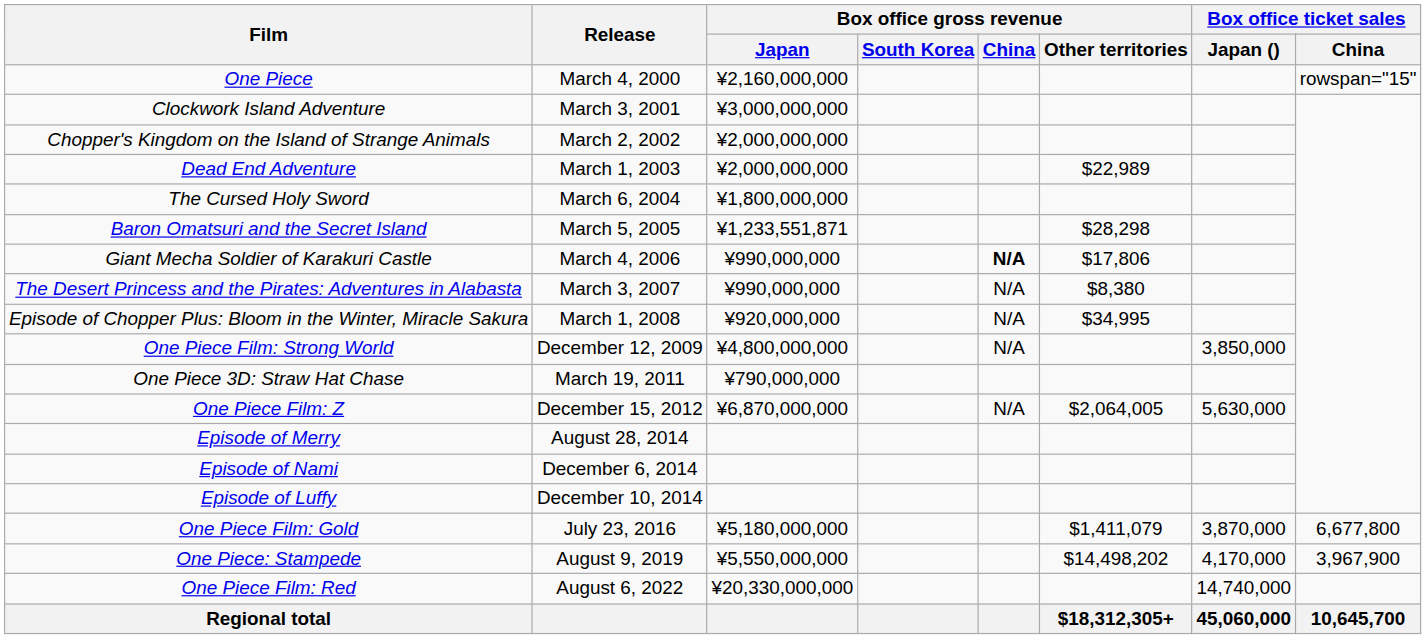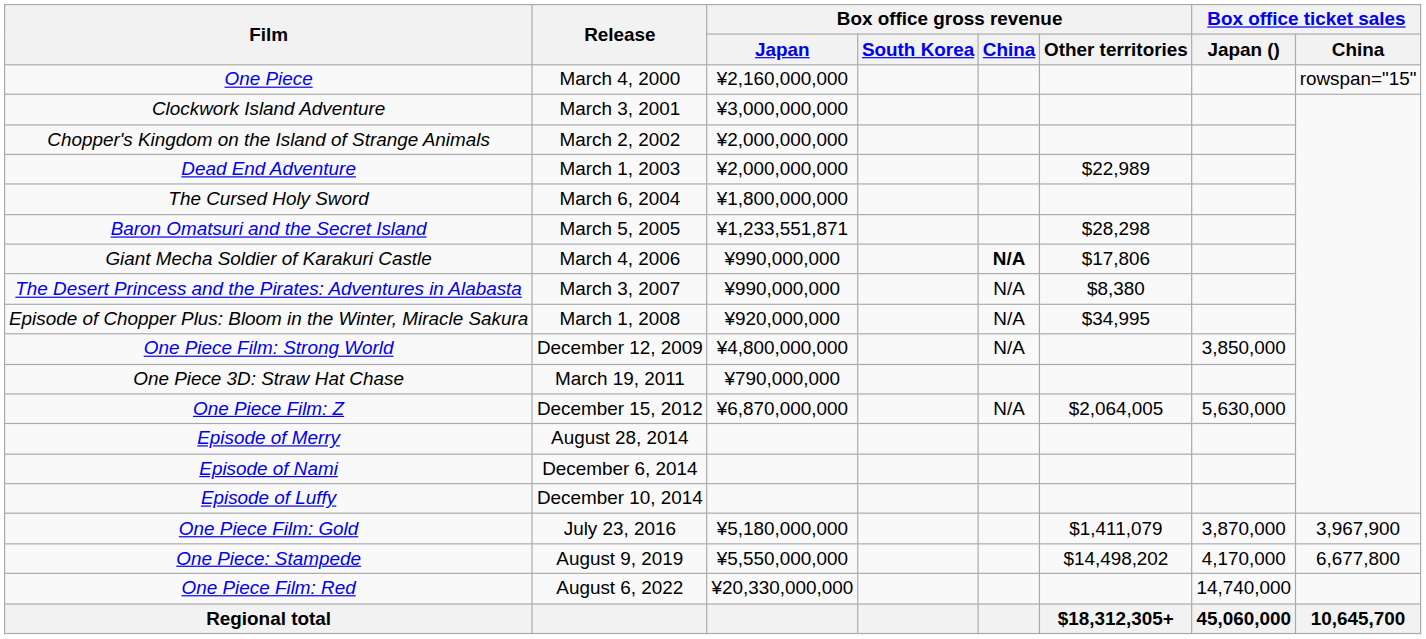(1358, 528) 6,677,800 -> (1358, 528) 3,967,900
(1358, 558) 3,967,900 -> (1358, 558) 6,677,800
